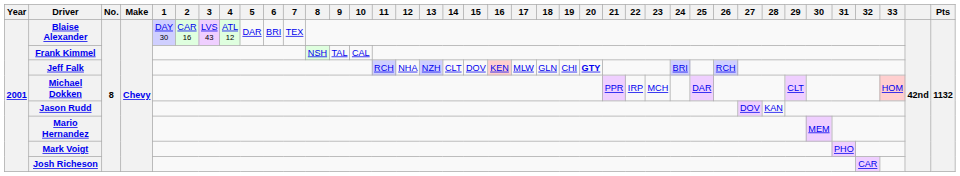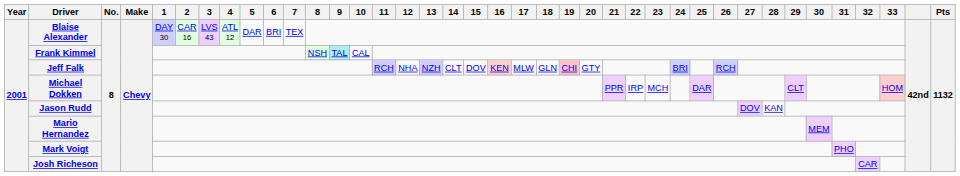(340, 53) no background -> (340, 53) paleturquoise background
(569, 68) no background -> (569, 68) pink background
(591, 68) bold -> (591, 68) normal
